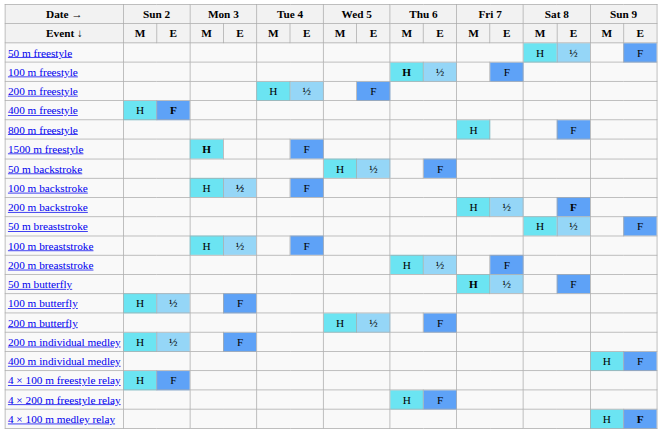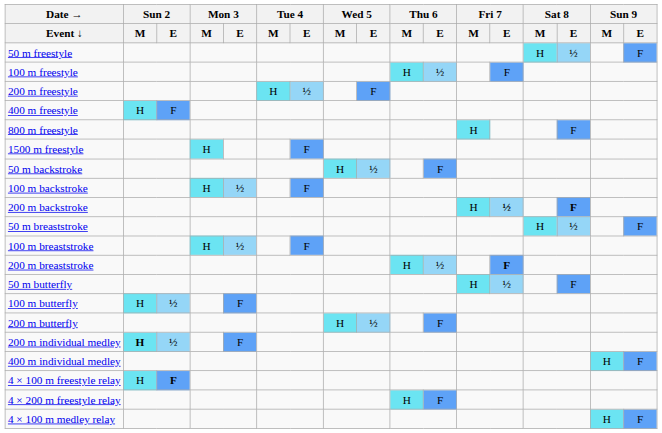(407, 72) bold -> (407, 72) normal
(173, 110) bold -> (173, 110) normal
(207, 149) bold -> (207, 149) normal
(240, 188) bold -> (240, 188) normal
(507, 207) normal -> (507, 207) bold
(507, 265) normal -> (507, 265) bold
(473, 284) bold -> (473, 284) normal
(140, 342) normal -> (140, 342) bold
(173, 380) normal -> (173, 380) bold
(640, 419) bold -> (640, 419) normal
